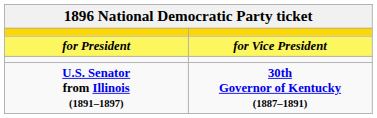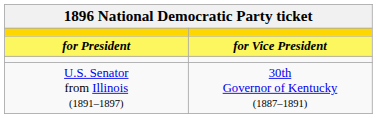(96, 88) bold -> (96, 88) normal
(280, 88) bold -> (280, 88) normal
